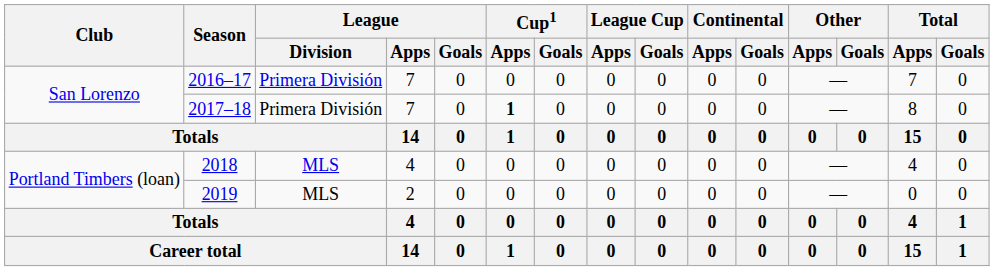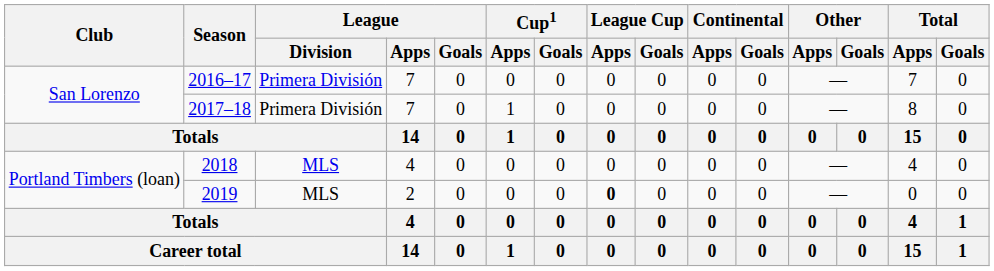(510, 108) bold -> (510, 108) normal
(611, 194) normal -> (611, 194) bold
